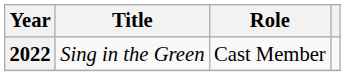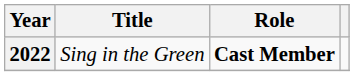(270, 53) normal -> (274, 53) bold
